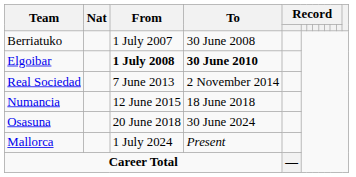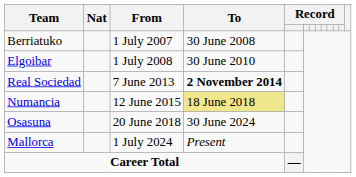(144, 61) bold -> (143, 61) normal
(222, 61) bold -> (221, 61) normal
(233, 81) normal -> (234, 81) bold
(221, 101) no background -> (221, 101) khaki background
